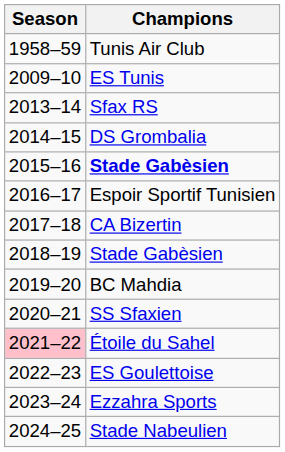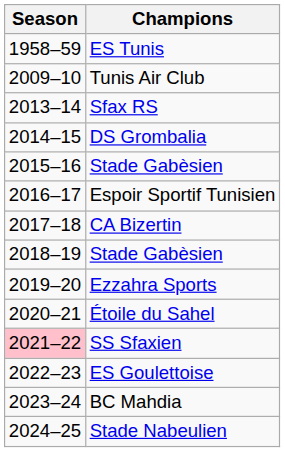(147, 48) Tunis Air Club -> (127, 48) ES Tunis
(127, 78) ES Tunis -> (147, 78) Tunis Air Club
(159, 166) bold -> (156, 166) normal
(136, 284) BC Mahdia -> (153, 284) Ezzahra Sports
(136, 313) SS Sfaxien -> (152, 313) Étoile du Sahel
(152, 343) Étoile du Sahel -> (136, 343) SS Sfaxien
(153, 401) Ezzahra Sports -> (136, 401) BC Mahdia
